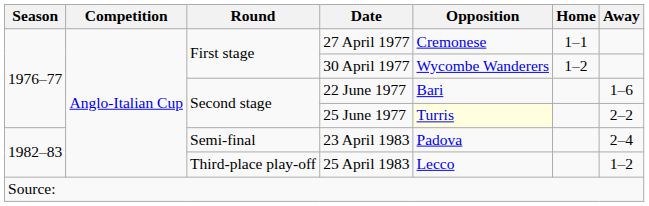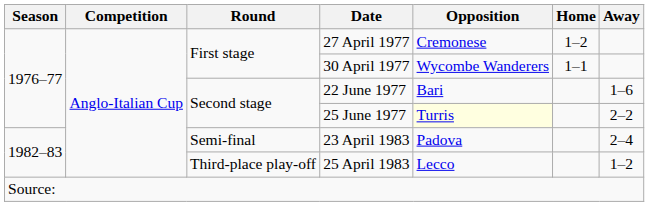(576, 41) 1–1 -> (576, 41) 1–2
(576, 66) 1–2 -> (576, 66) 1–1
